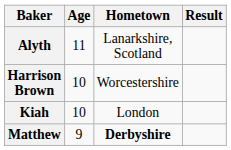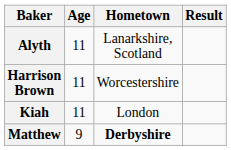(79, 83) 10 -> (79, 83) 11
(79, 112) 10 -> (79, 112) 11
